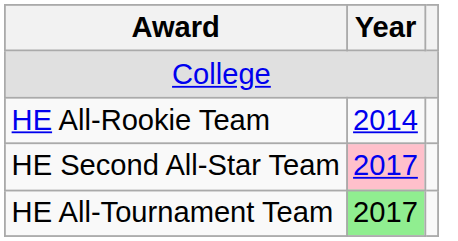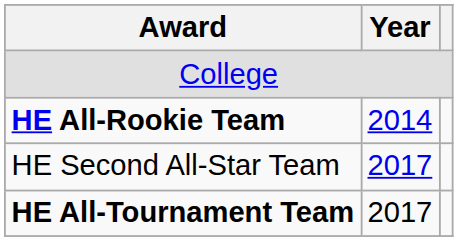(141, 119) normal -> (148, 119) bold
(385, 166) pink background -> (400, 166) no background
(172, 212) normal -> (183, 212) bold
(385, 212) lightgreen background -> (400, 212) no background
